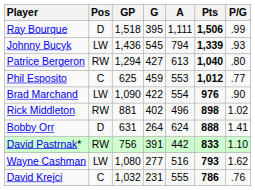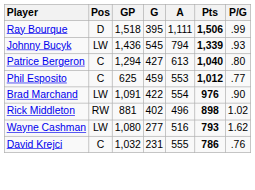(100, 62) RW -> (100, 62) C
(128, 95) 1,090 -> (128, 95) 1,091
- row: (30, 128)
- row: (44, 144)
